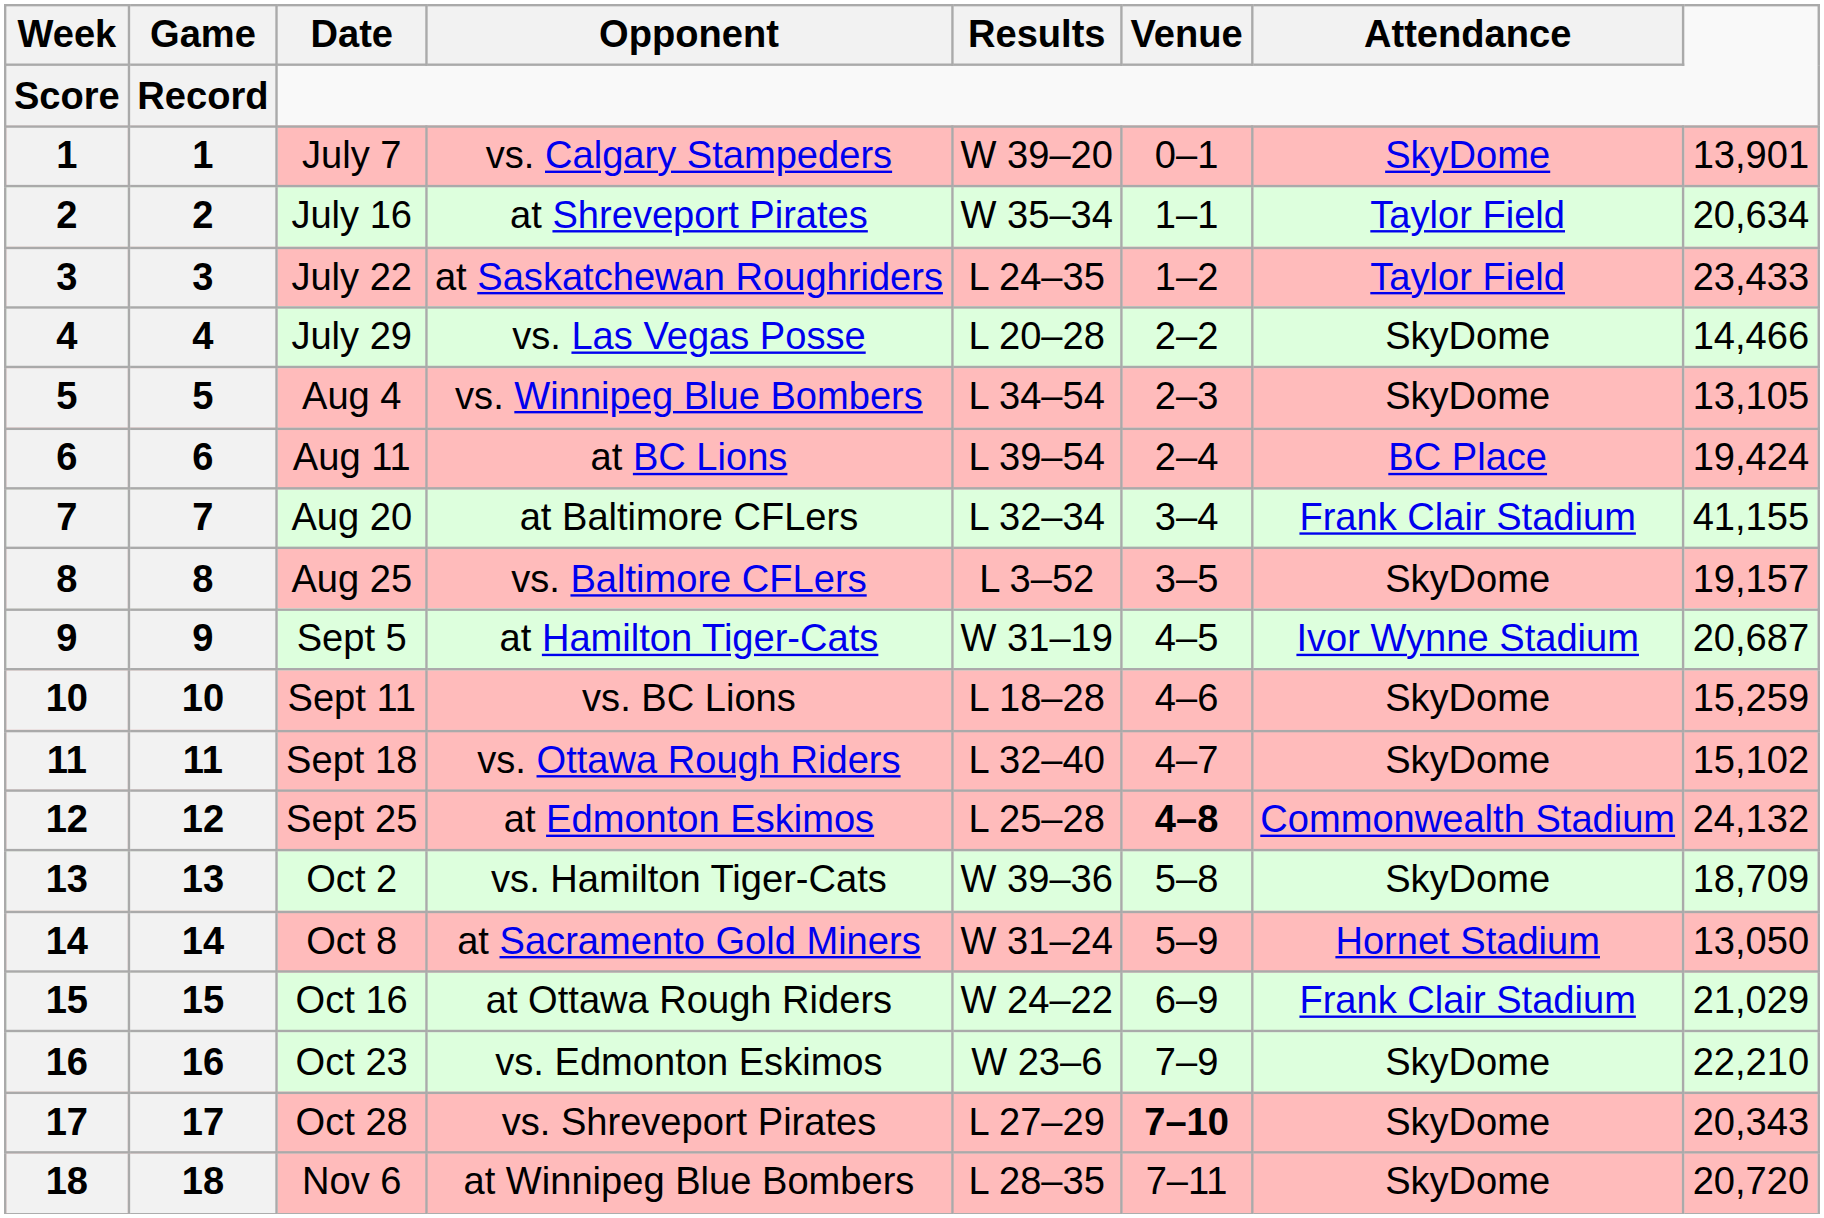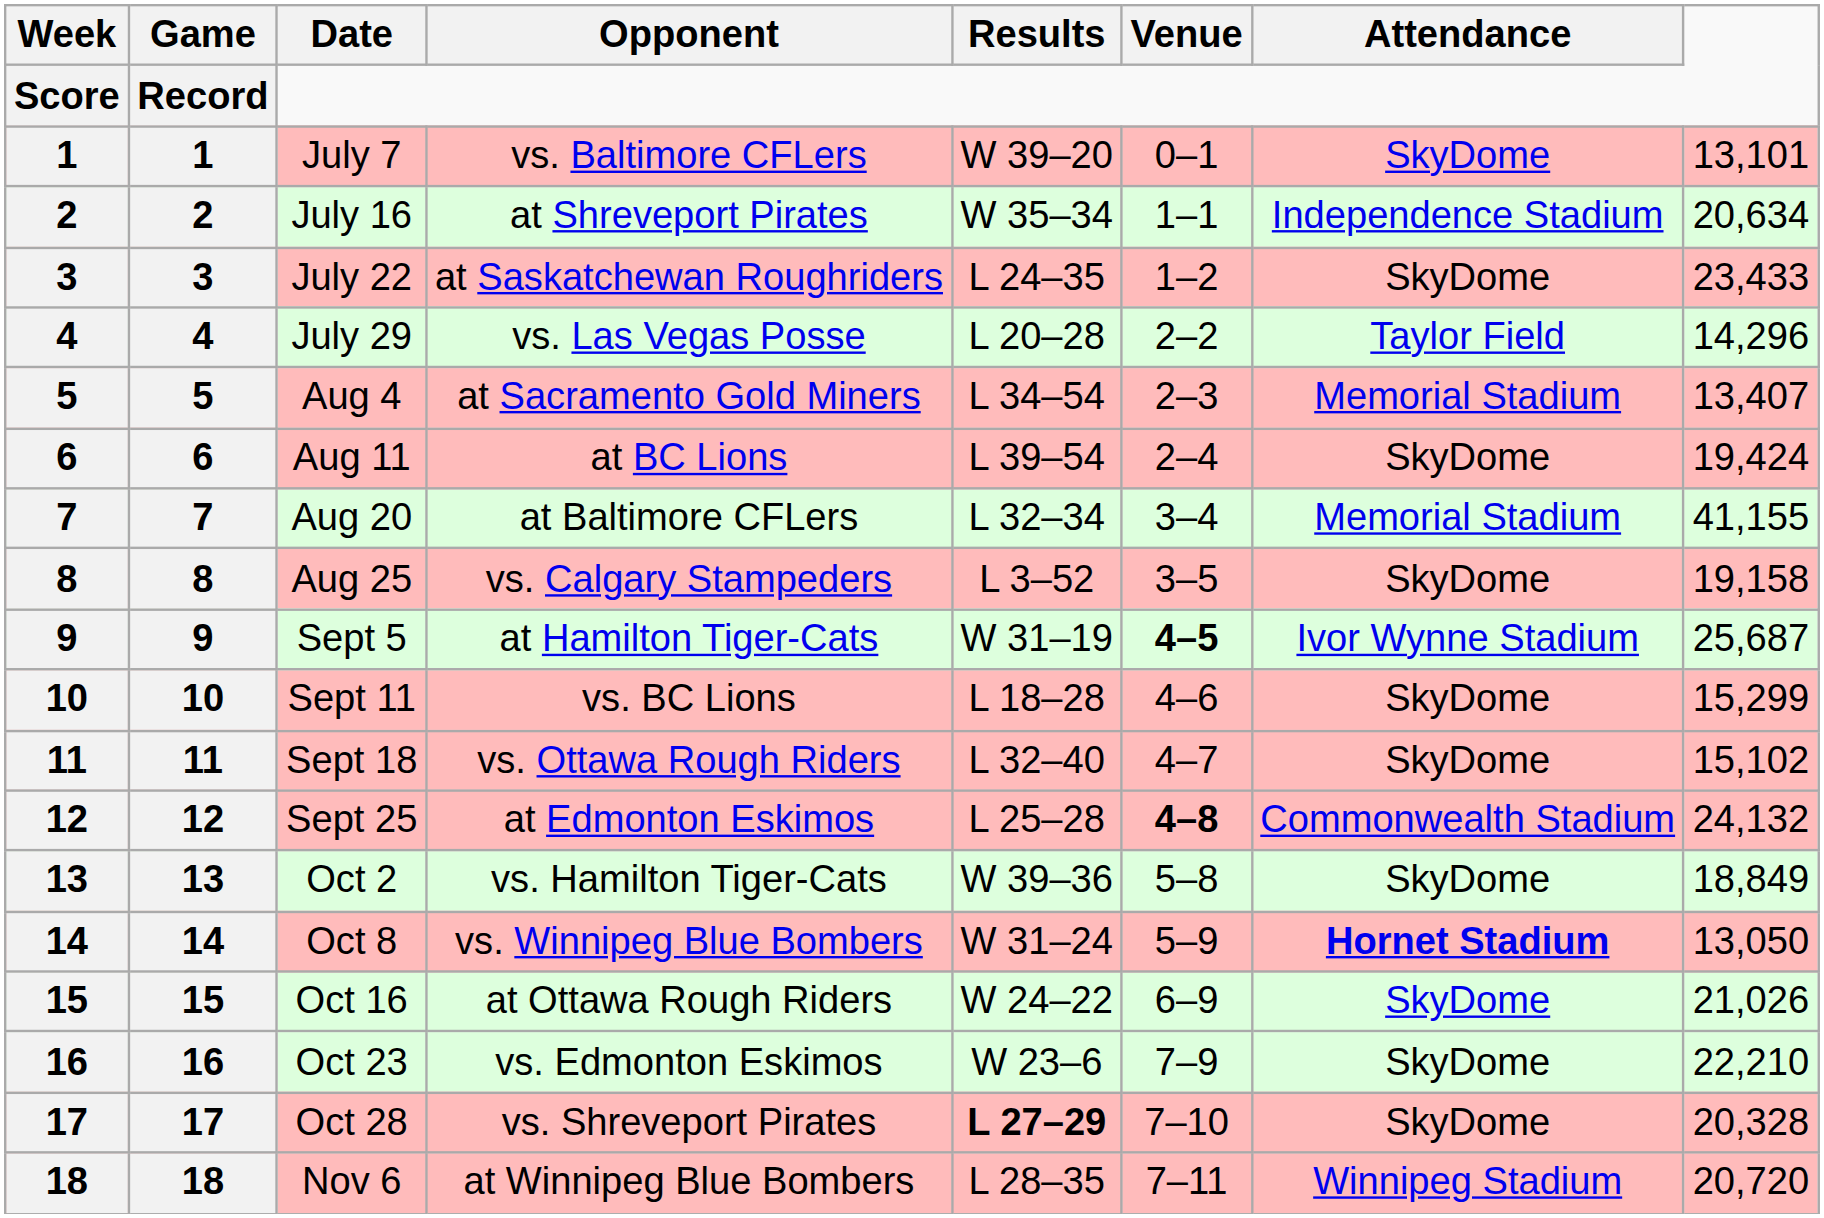(689, 155) vs. Calgary Stampeders -> (689, 155) vs. Baltimore CFLers
(1751, 155) 13,901 -> (1751, 155) 13,101
(1468, 215) Taylor Field -> (1468, 215) Independence Stadium
(1468, 276) Taylor Field -> (1468, 276) SkyDome
(1468, 336) SkyDome -> (1468, 336) Taylor Field
(1751, 336) 14,466 -> (1751, 336) 14,296
(689, 397) vs. Winnipeg Blue Bombers -> (689, 397) at Sacramento Gold Miners
(1468, 397) SkyDome -> (1468, 397) Memorial Stadium
(1751, 397) 13,105 -> (1751, 397) 13,407
(1468, 457) BC Place -> (1468, 457) SkyDome
(1468, 517) Frank Clair Stadium -> (1468, 517) Memorial Stadium
(689, 578) vs. Baltimore CFLers -> (689, 578) vs. Calgary Stampeders
(1751, 578) 19,157 -> (1751, 578) 19,158
(1187, 638) normal -> (1187, 638) bold
(1751, 638) 20,687 -> (1751, 638) 25,687
(1751, 699) 15,259 -> (1751, 699) 15,299
(1751, 880) 18,709 -> (1751, 880) 18,849
(689, 940) at Sacramento Gold Miners -> (689, 940) vs. Winnipeg Blue Bombers
(1468, 940) normal -> (1468, 940) bold
(1468, 1000) Frank Clair Stadium -> (1468, 1000) SkyDome
(1751, 1000) 21,029 -> (1751, 1000) 21,026
(1037, 1121) normal -> (1037, 1121) bold
(1187, 1121) bold -> (1187, 1121) normal
(1751, 1121) 20,343 -> (1751, 1121) 20,328
(1468, 1182) SkyDome -> (1468, 1182) Winnipeg Stadium
